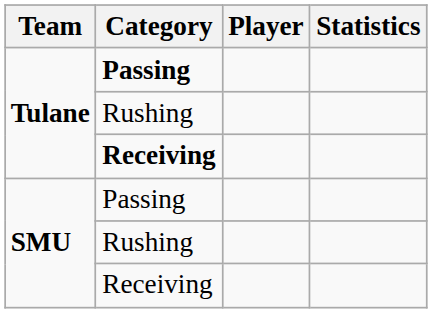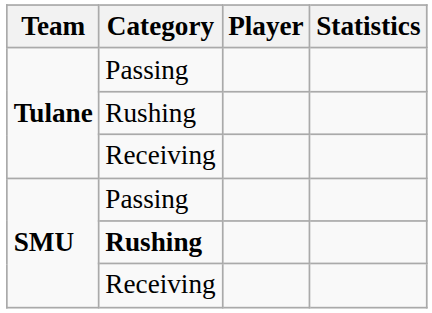(146, 69) bold -> (147, 69) normal
(159, 155) bold -> (160, 155) normal
(148, 241) normal -> (154, 241) bold
